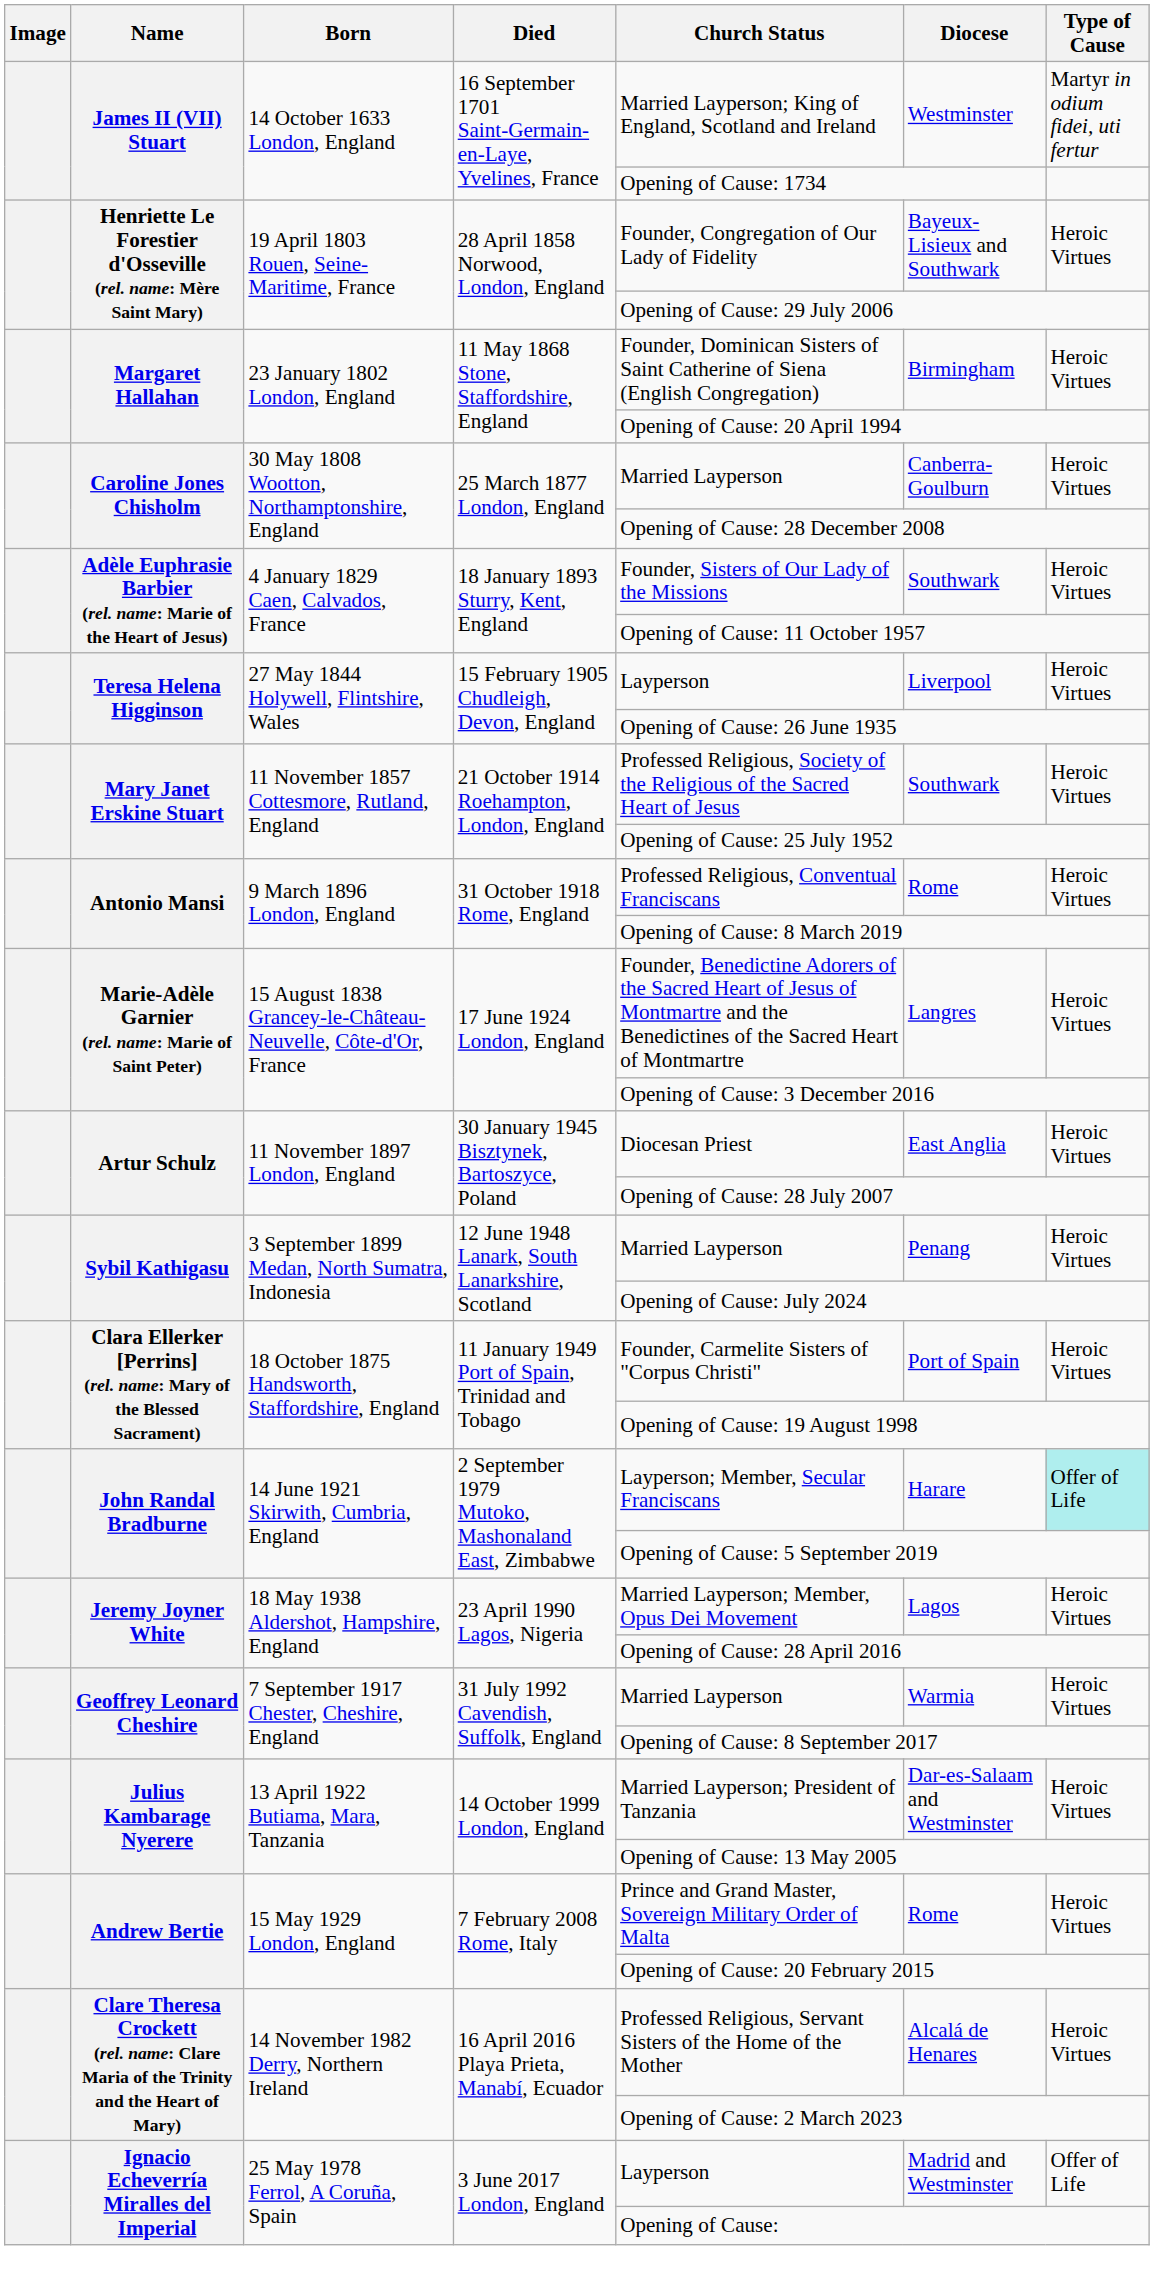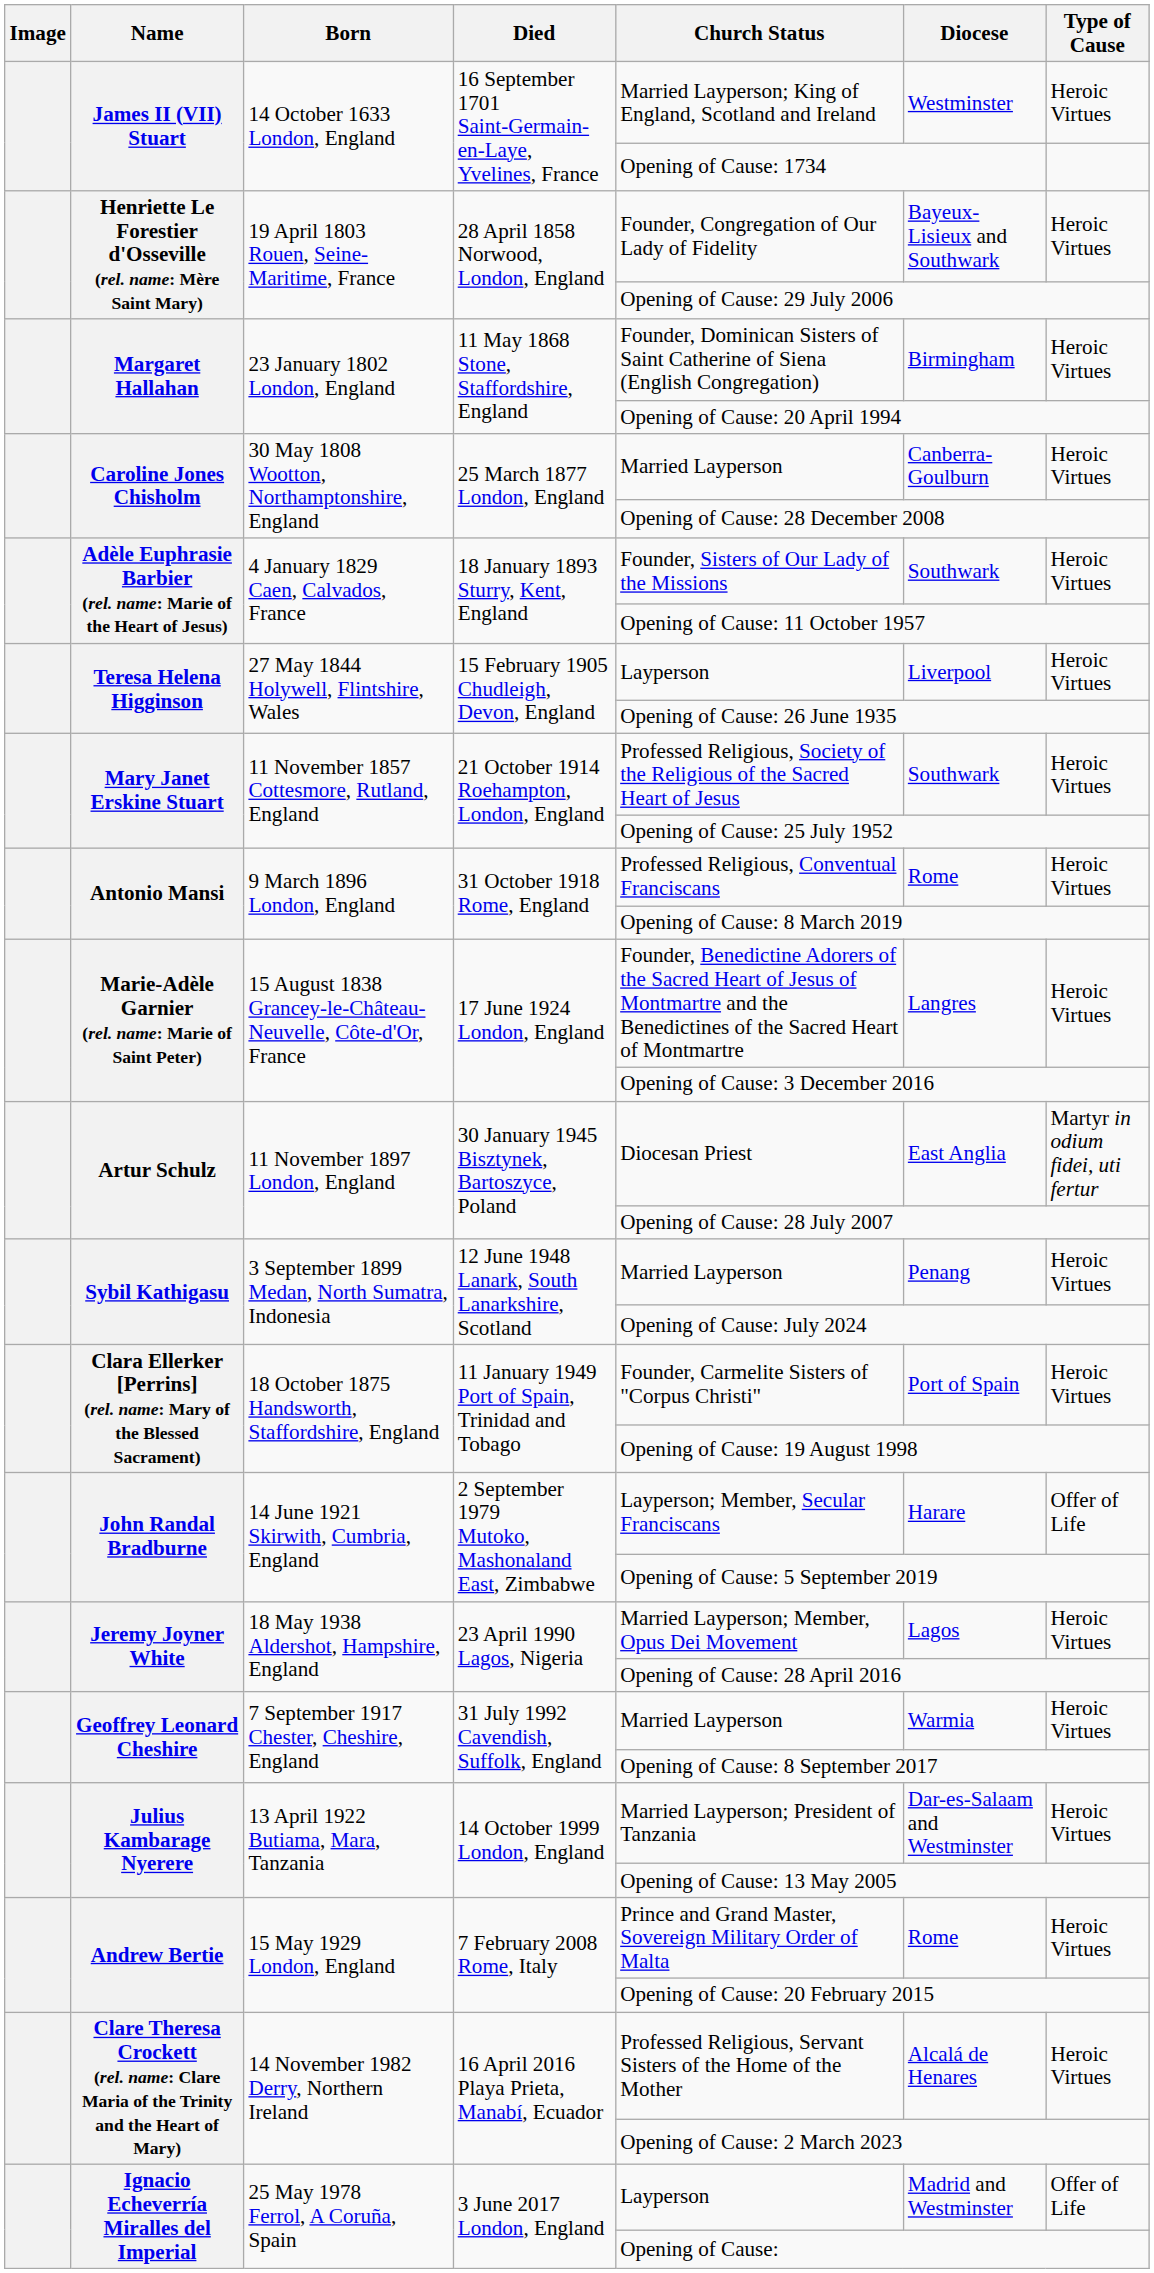(1091, 114) Martyr in odium fidei, uti fertur -> (1081, 102) Heroic Virtues
(1081, 1143) Heroic Virtues -> (1091, 1153) Martyr in odium fidei, uti fertur
(1085, 1489) paleturquoise background -> (1085, 1513) no background
